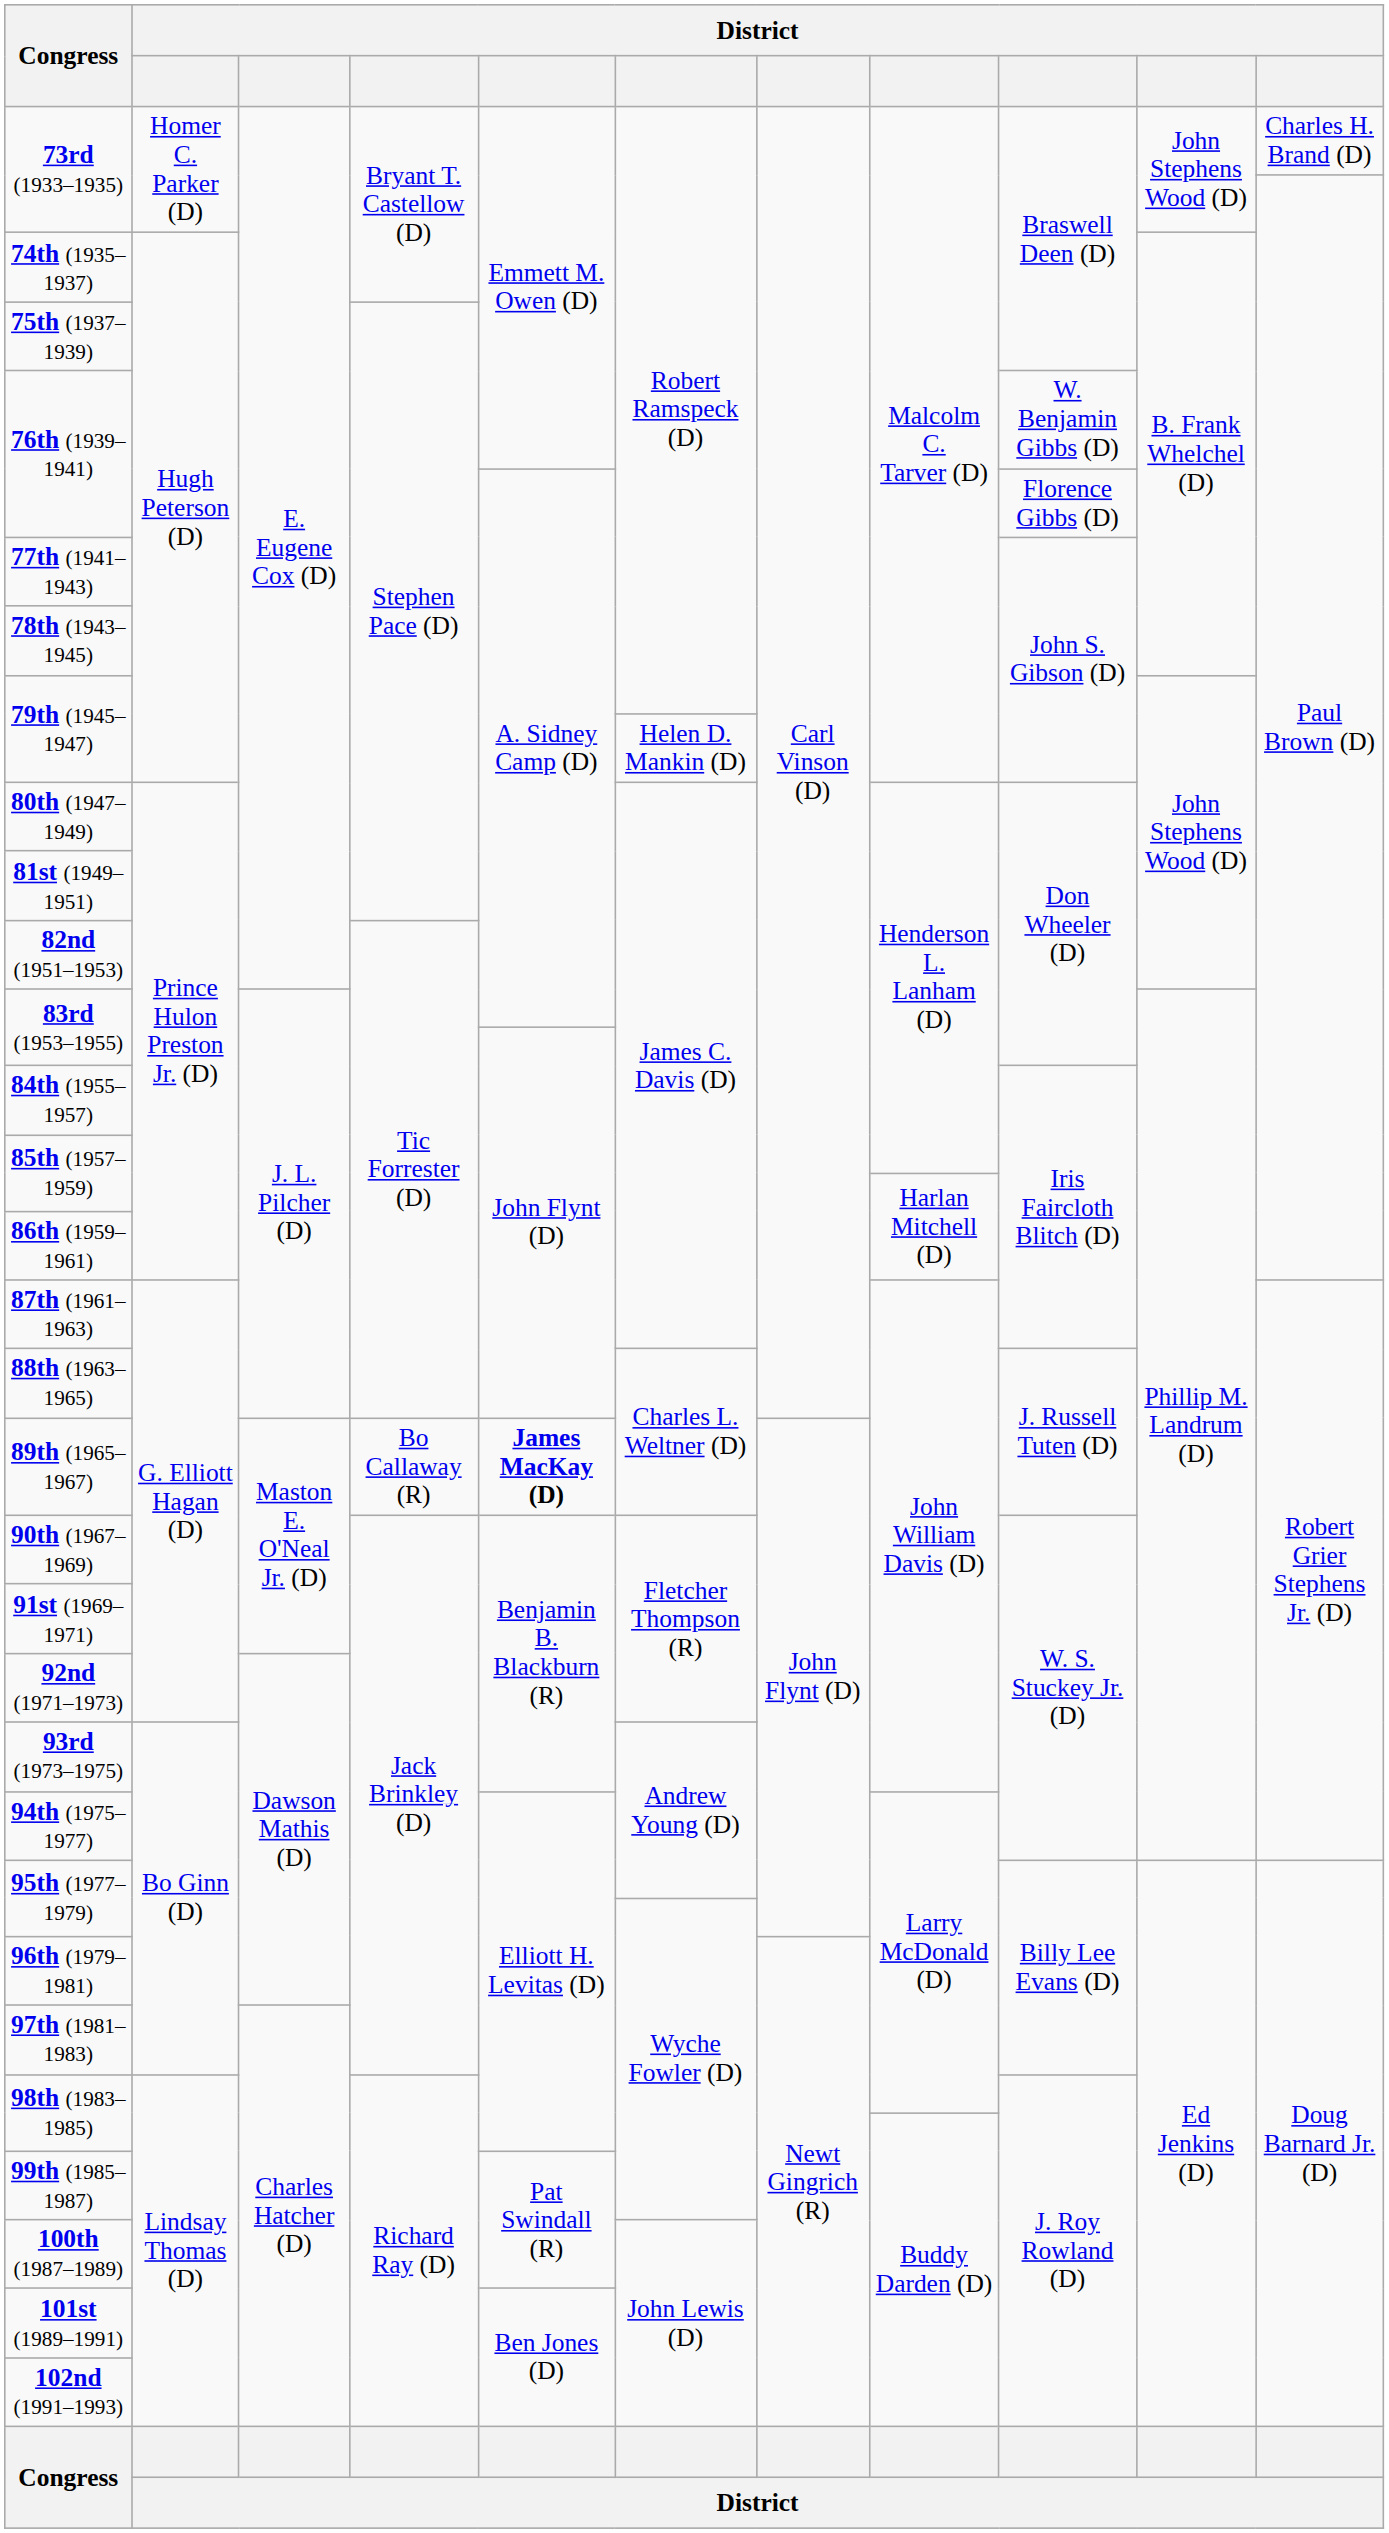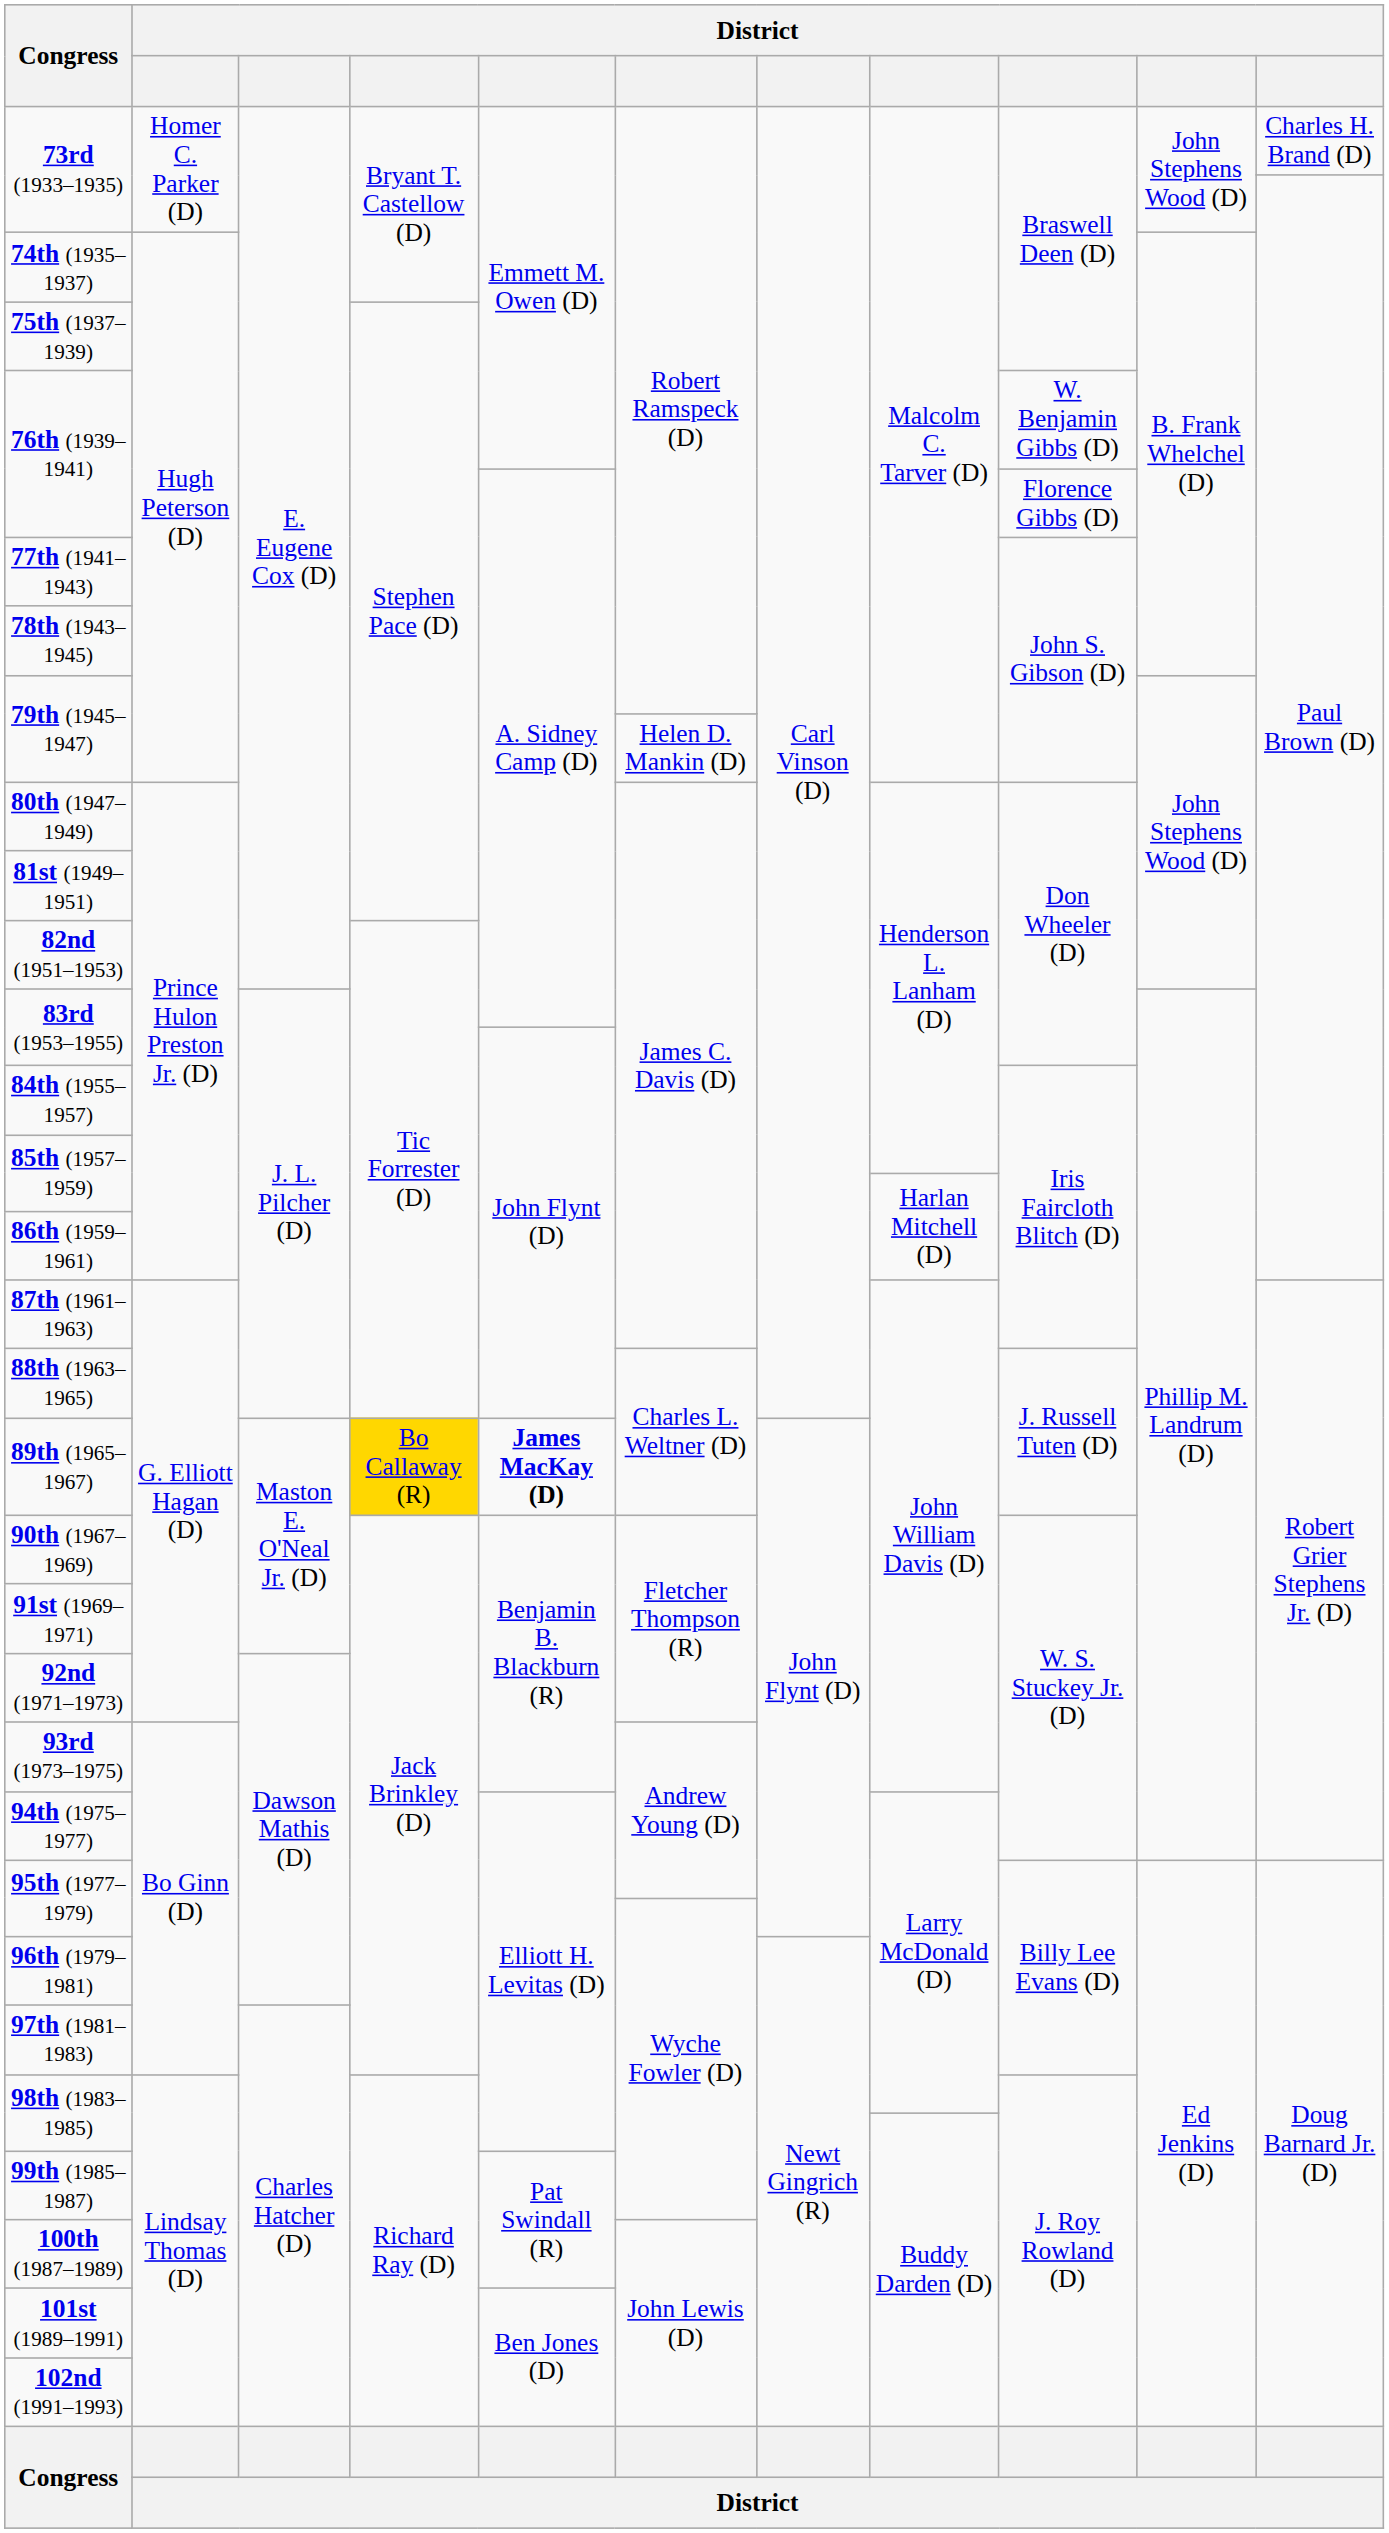(414, 1466) no background -> (414, 1466) gold background
